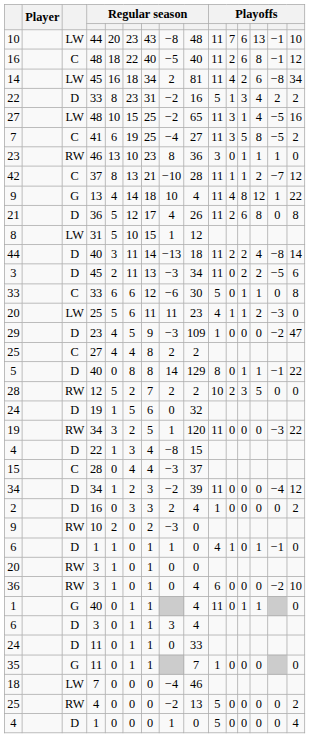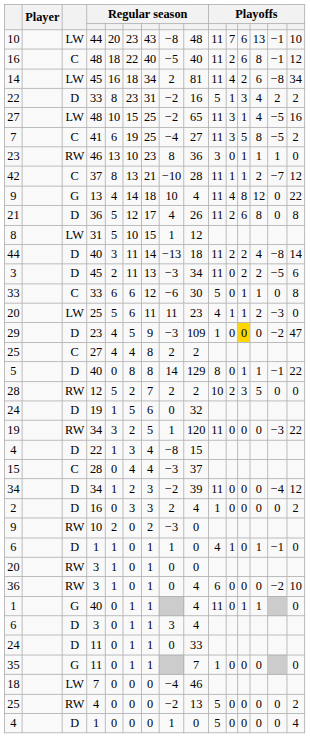(277, 195) 1 -> (277, 195) 0
(244, 332) no background -> (244, 332) gold background
